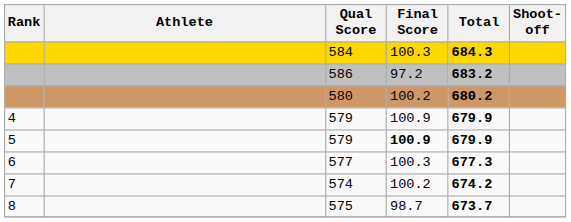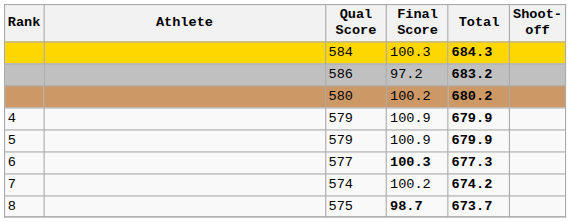(410, 141) bold -> (410, 141) normal
(410, 163) normal -> (410, 163) bold
(406, 207) normal -> (406, 207) bold
